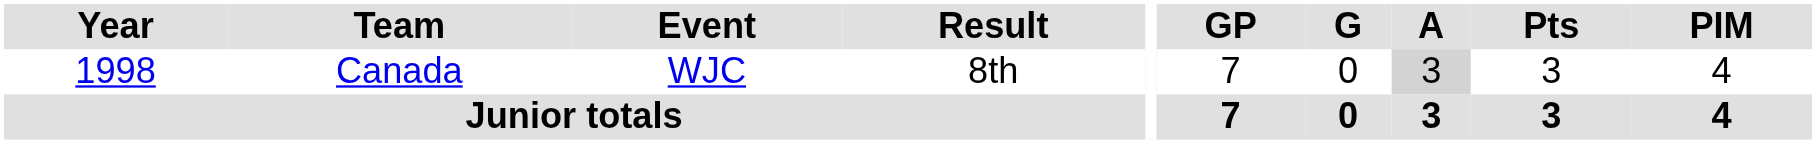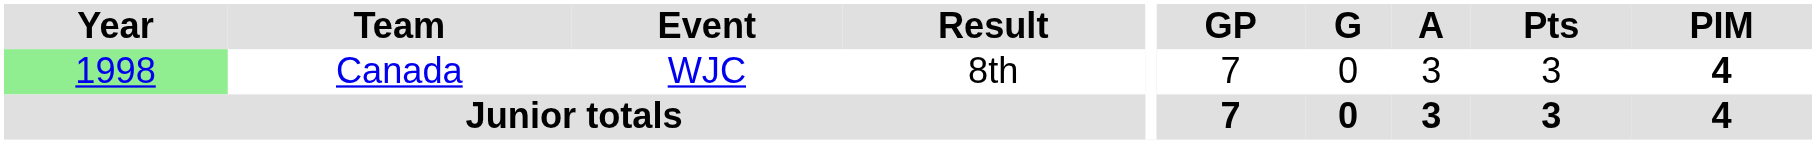(116, 71) no background -> (116, 71) lightgreen background
(1431, 71) lightgrey background -> (1431, 71) no background
(1722, 71) normal -> (1722, 71) bold
